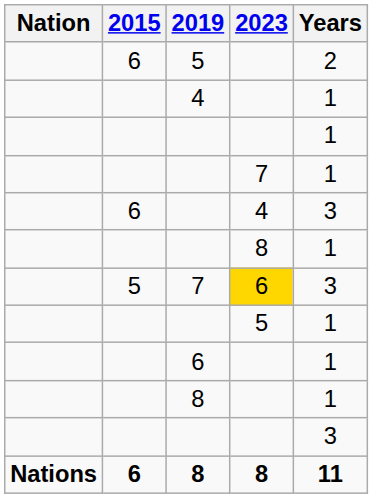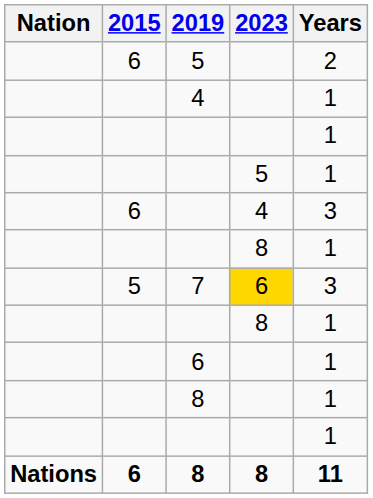(261, 173) 7 -> (261, 173) 5
(261, 323) 5 -> (261, 323) 8
(330, 436) 3 -> (330, 436) 1
